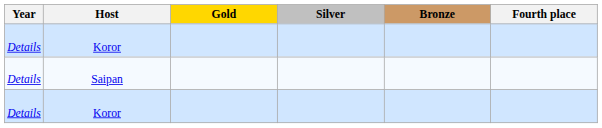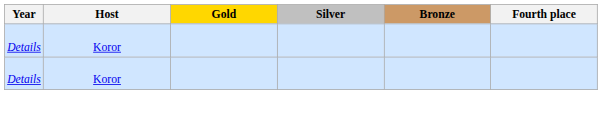- row: (24, 80)
